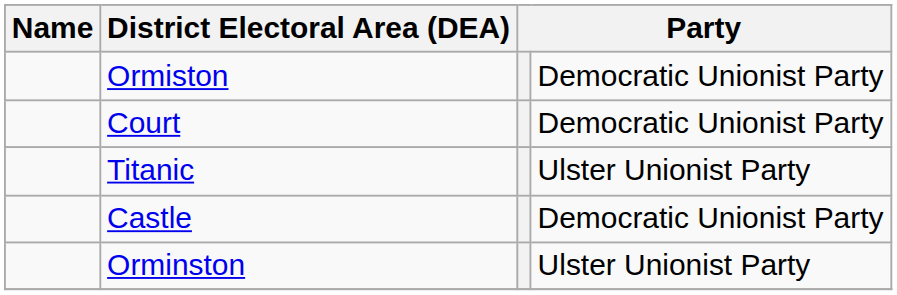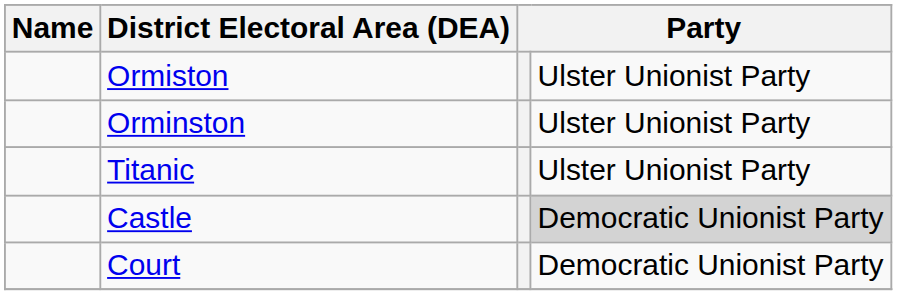(711, 75) Democratic Unionist Party -> (674, 75) Ulster Unionist Party
rows swapped: (144, 123) <-> (176, 265)
(711, 218) no background -> (711, 218) lightgrey background
